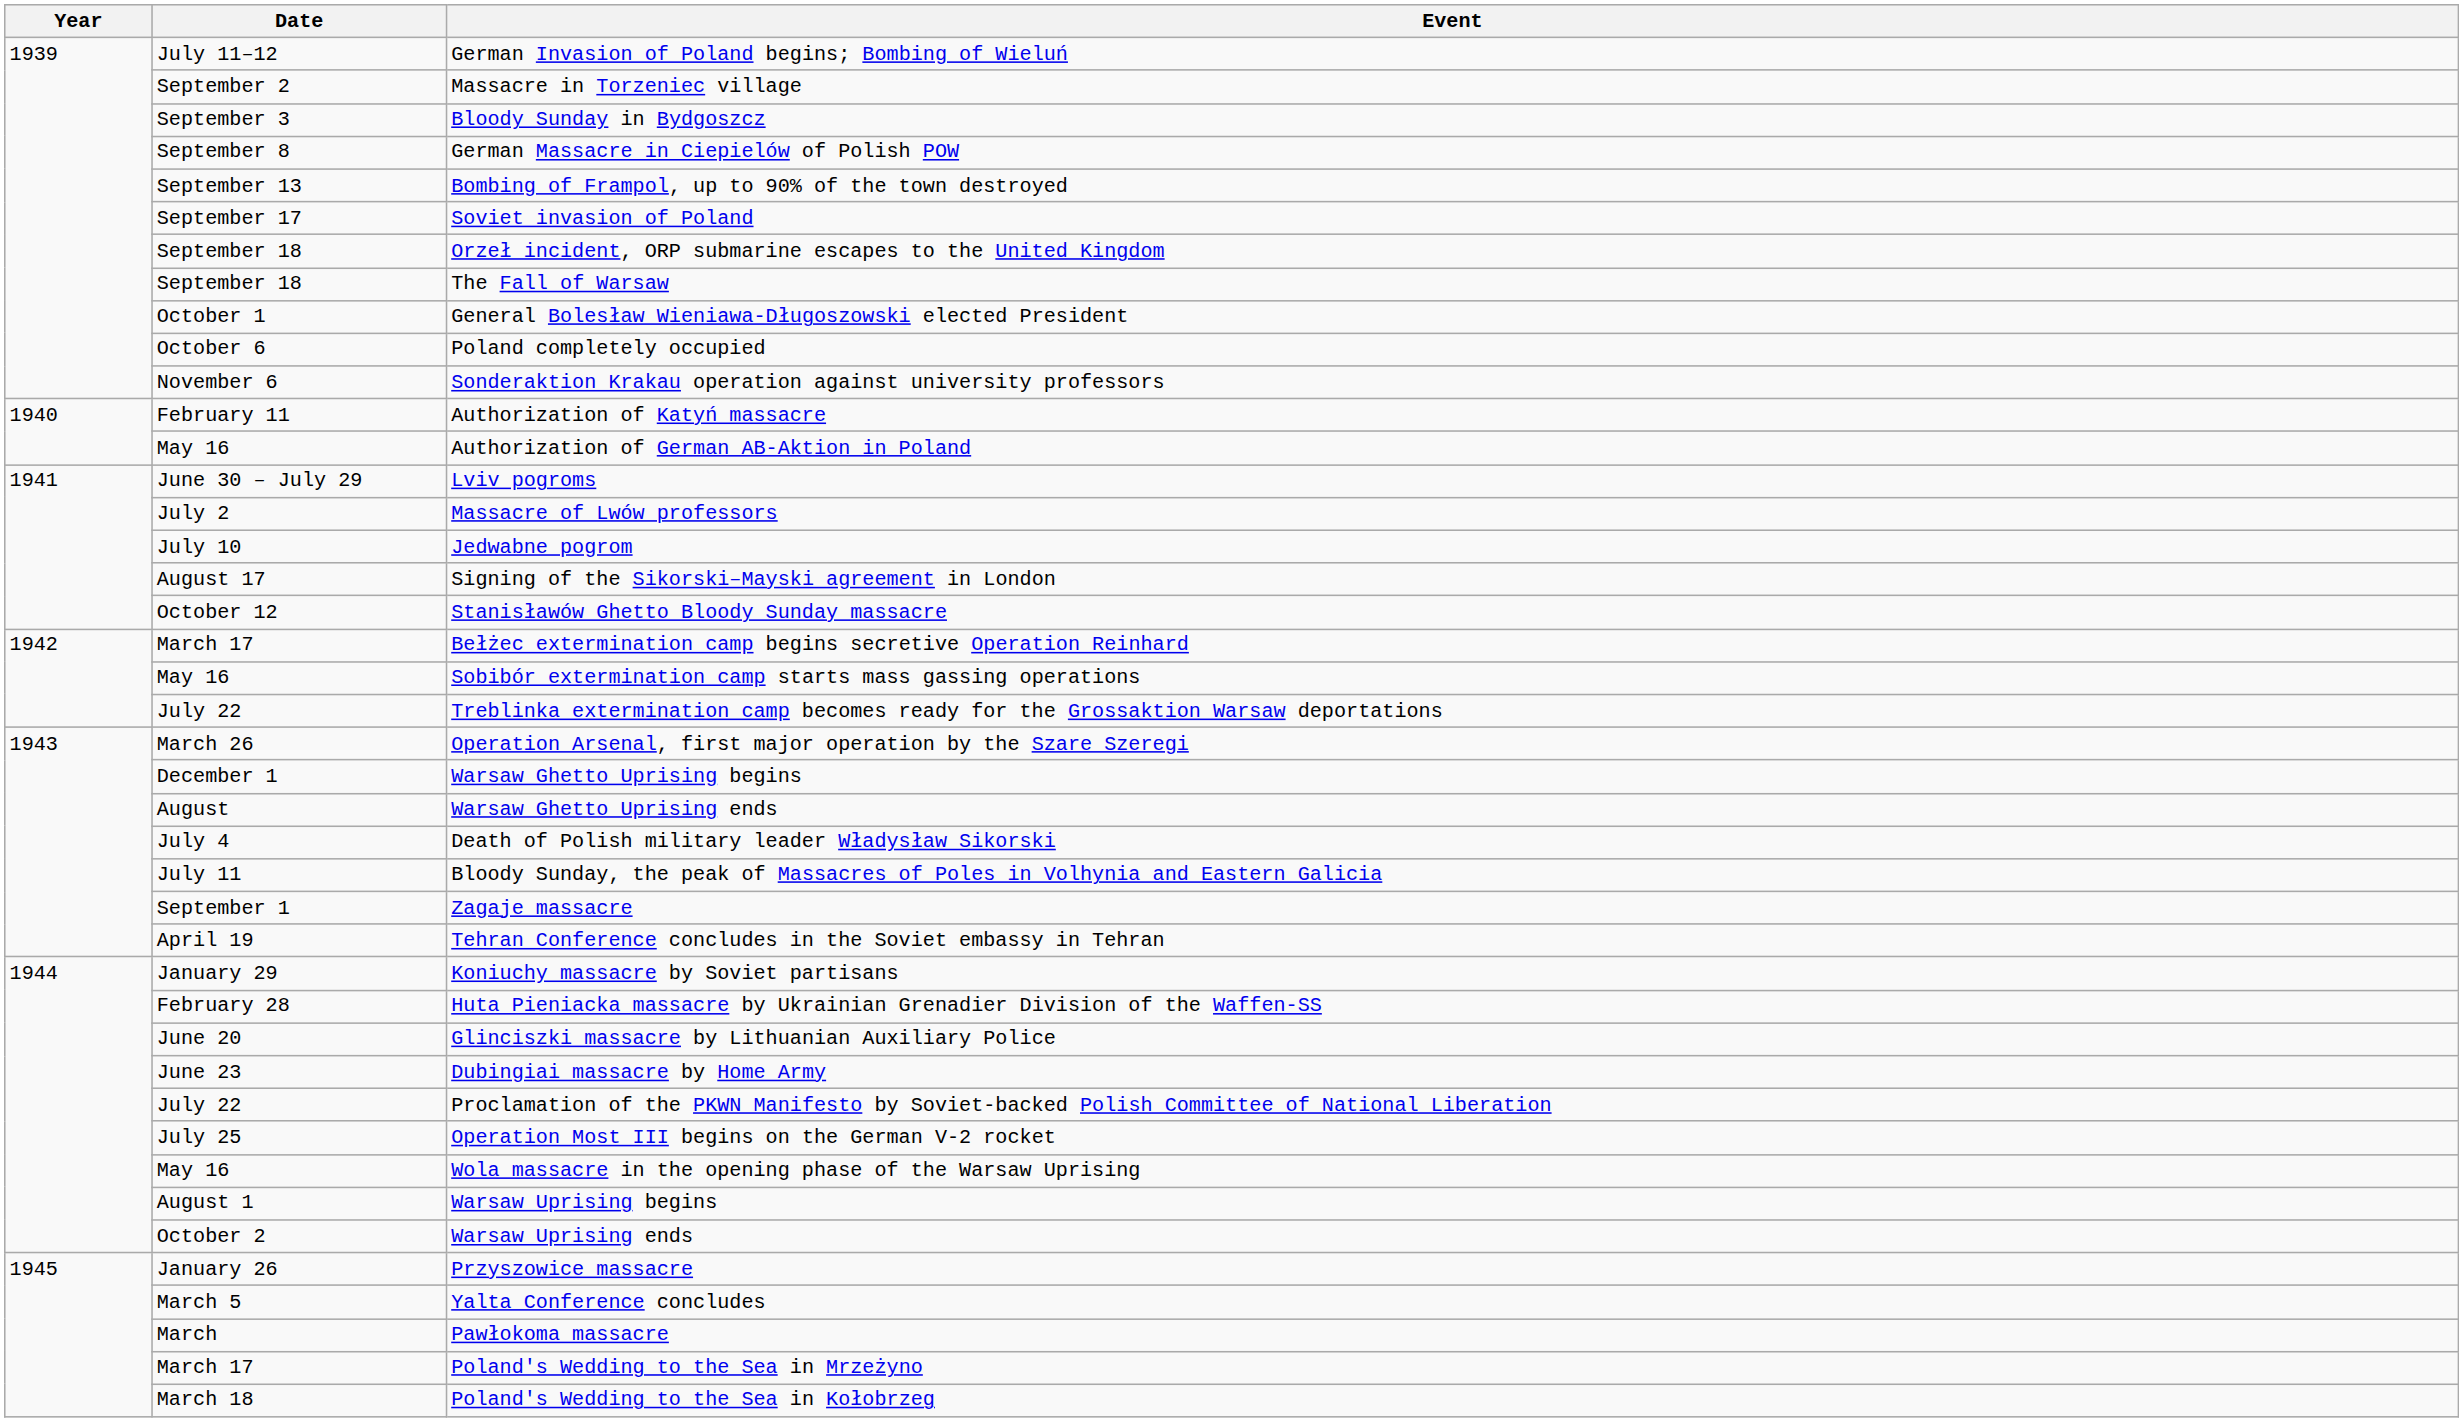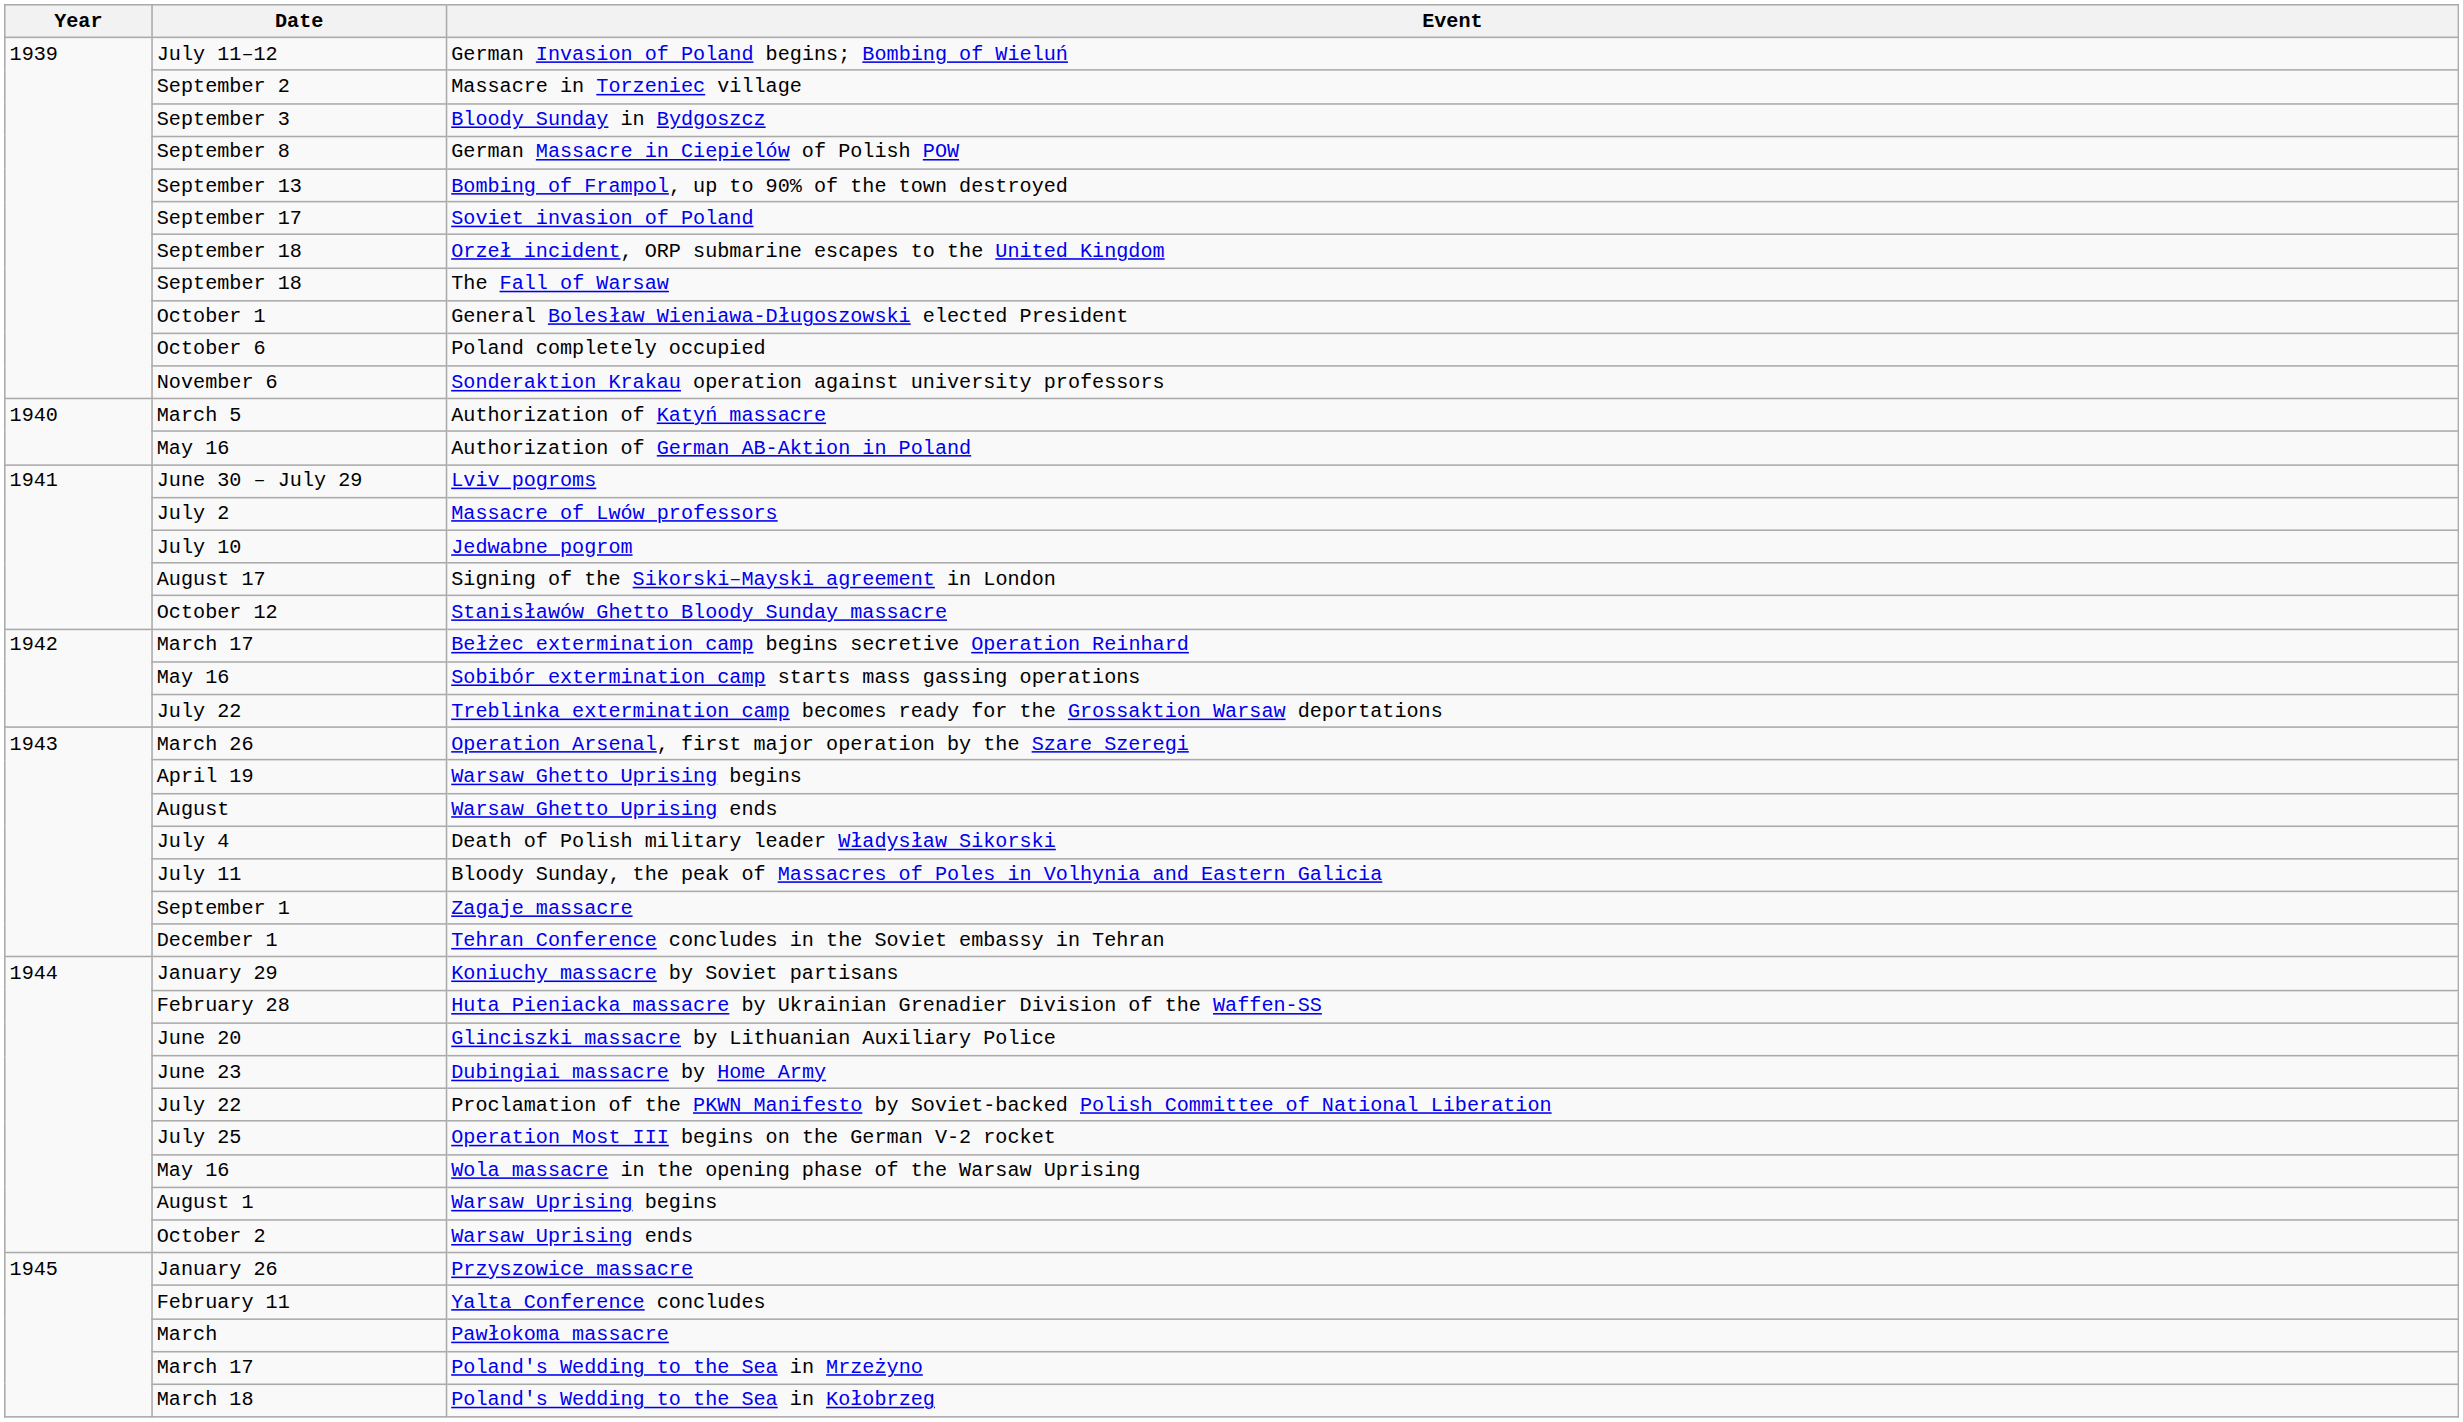(223, 415) February 11 -> (199, 415) March 5
(217, 777) December 1 -> (205, 777) April 19
(205, 941) April 19 -> (217, 941) December 1
(199, 1302) March 5 -> (223, 1302) February 11
